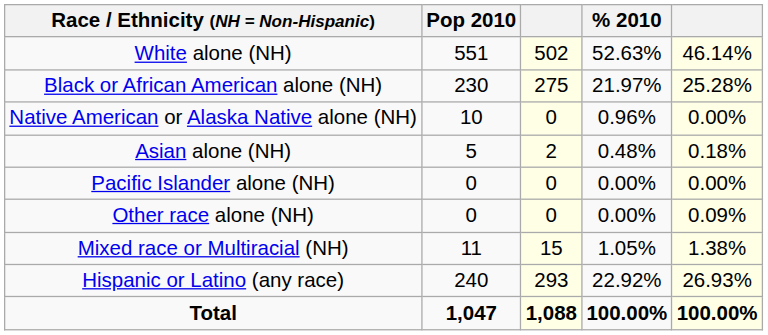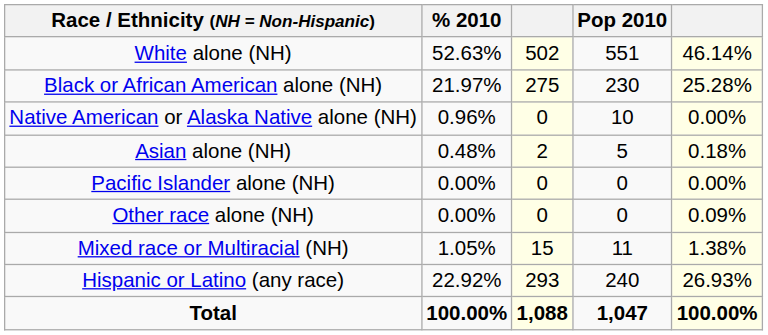columns swapped: (471, 20) <-> (627, 20)
